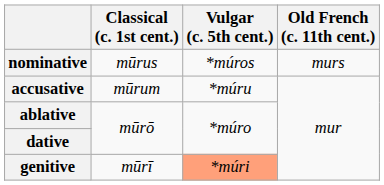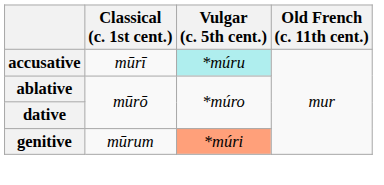- row: (48, 62)
(137, 88) mūrum -> (130, 62) mūrī
(230, 88) no background -> (223, 62) paleturquoise background
(137, 167) mūrī -> (130, 141) mūrum
